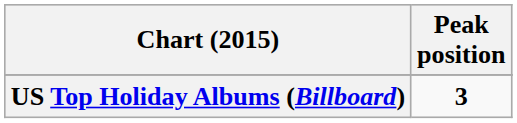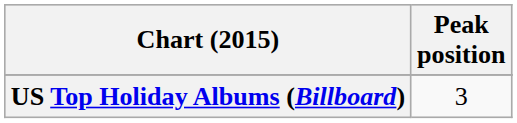(461, 95) bold -> (461, 95) normal
